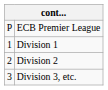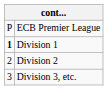(9, 44) normal -> (9, 44) bold
